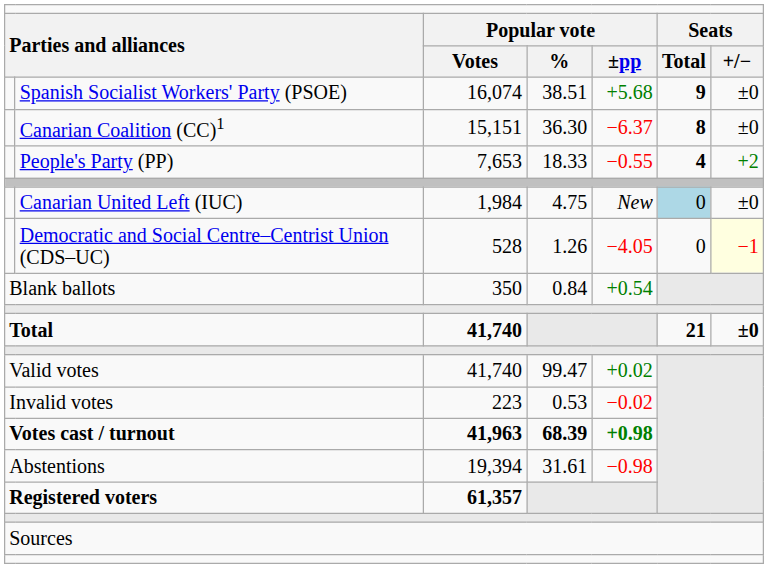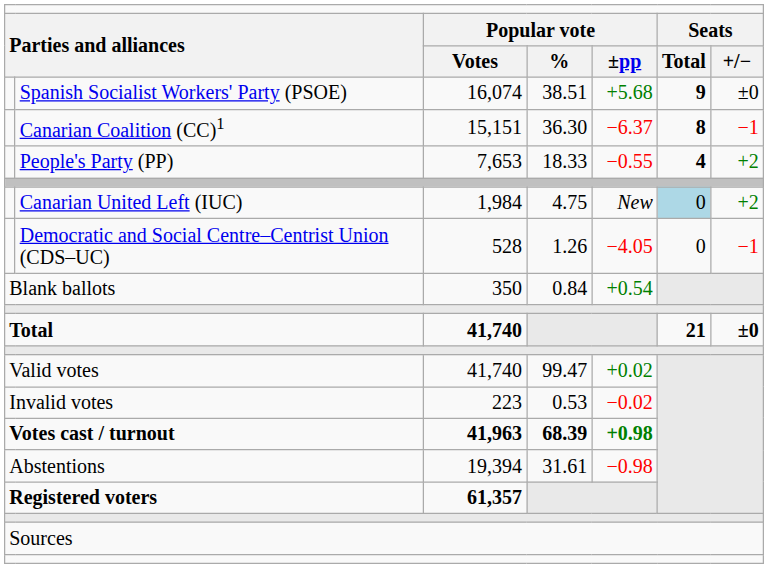(748, 127) ±0 -> (748, 127) −1
(748, 202) ±0 -> (748, 202) +2
(748, 245) lightyellow background -> (748, 245) no background
